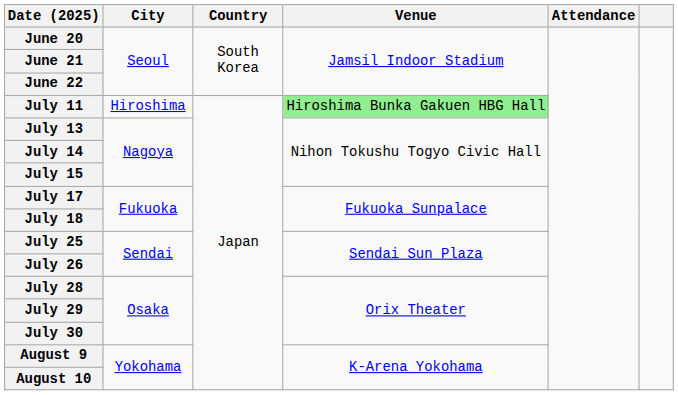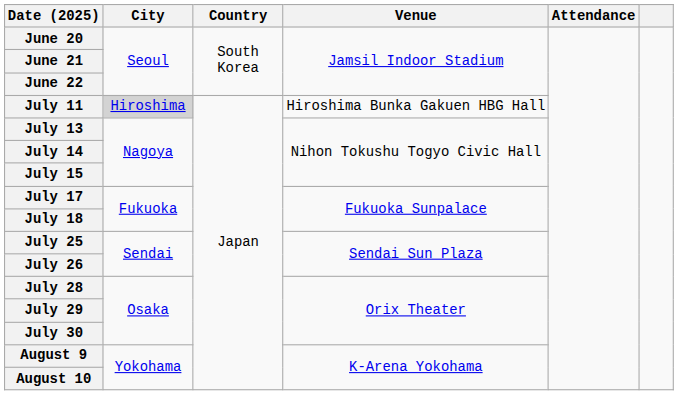(148, 107) no background -> (148, 107) lightgrey background
(416, 107) lightgreen background -> (416, 107) no background
